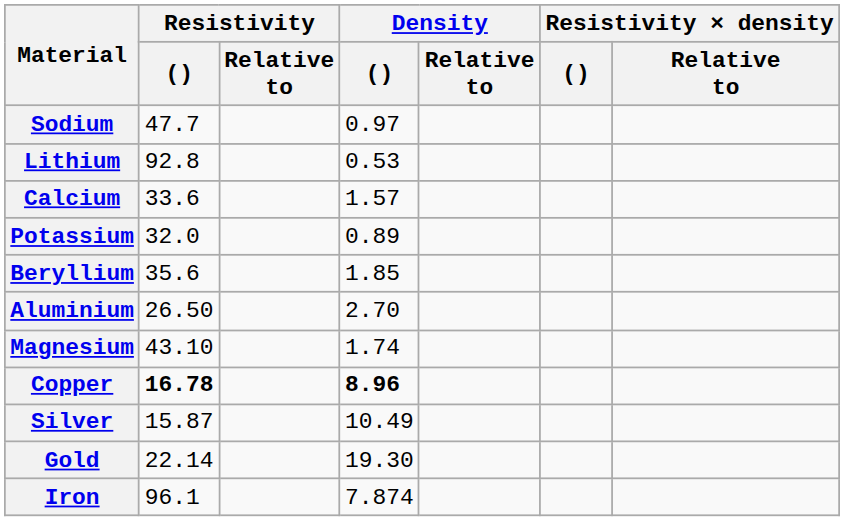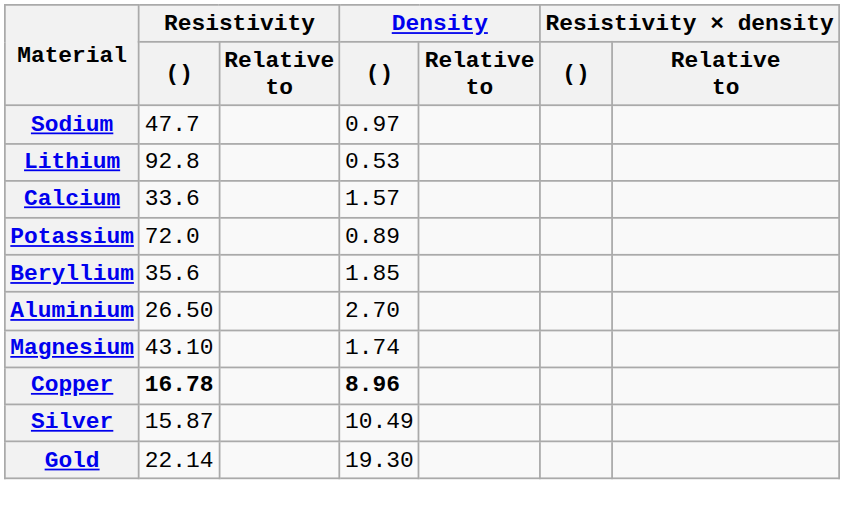(172, 236) 32.0 -> (172, 236) 72.0
- row: (72, 497)
